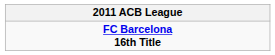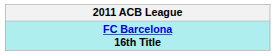(138, 36) no background -> (138, 36) paleturquoise background
